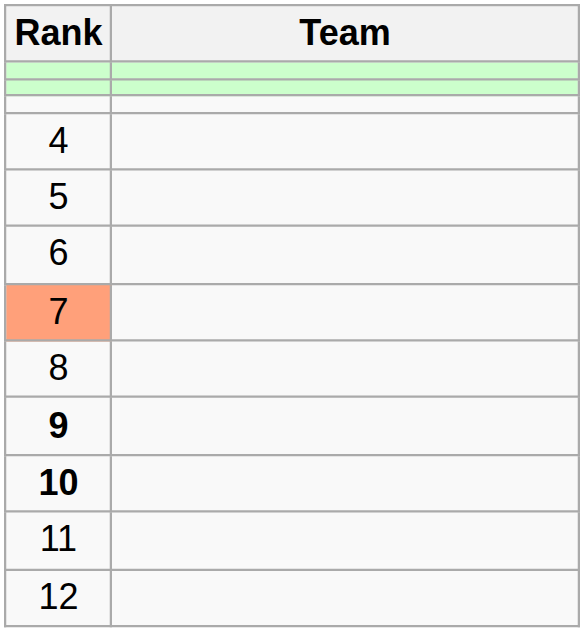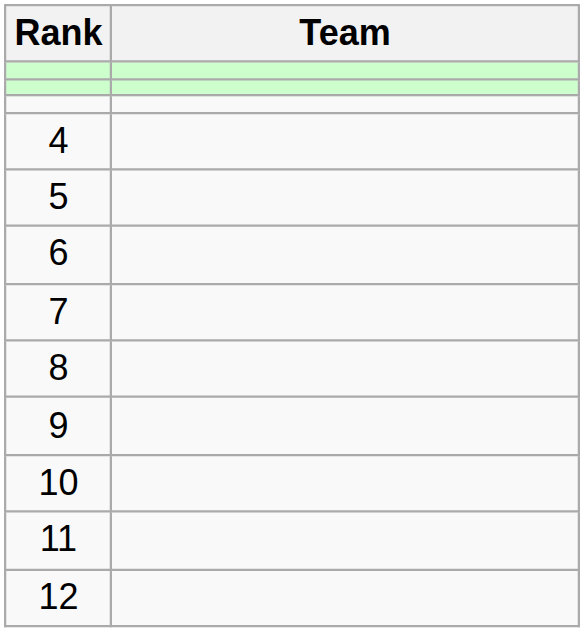(58, 311) lightsalmon background -> (58, 311) no background
(58, 425) bold -> (58, 425) normal
(58, 482) bold -> (58, 482) normal
